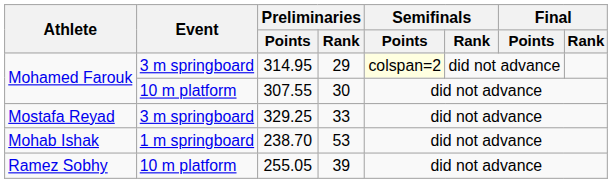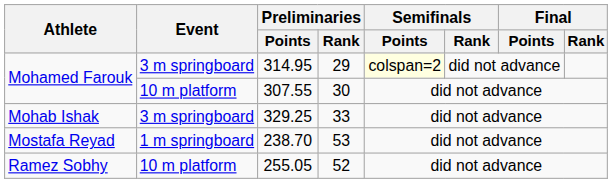(62, 116) Mostafa Reyad -> (54, 116) Mohab Ishak
(54, 141) Mohab Ishak -> (62, 141) Mostafa Reyad
(341, 166) 39 -> (341, 166) 52
